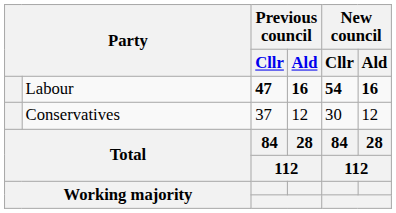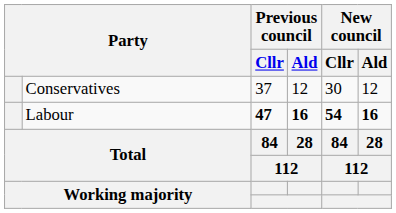rows swapped: (50, 89) <-> (73, 115)
